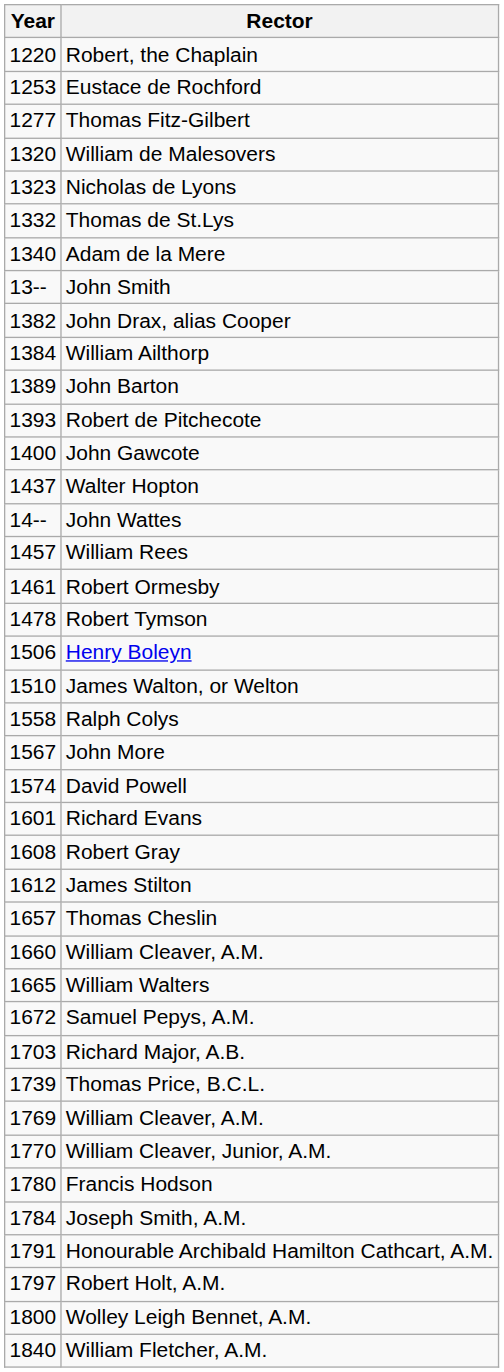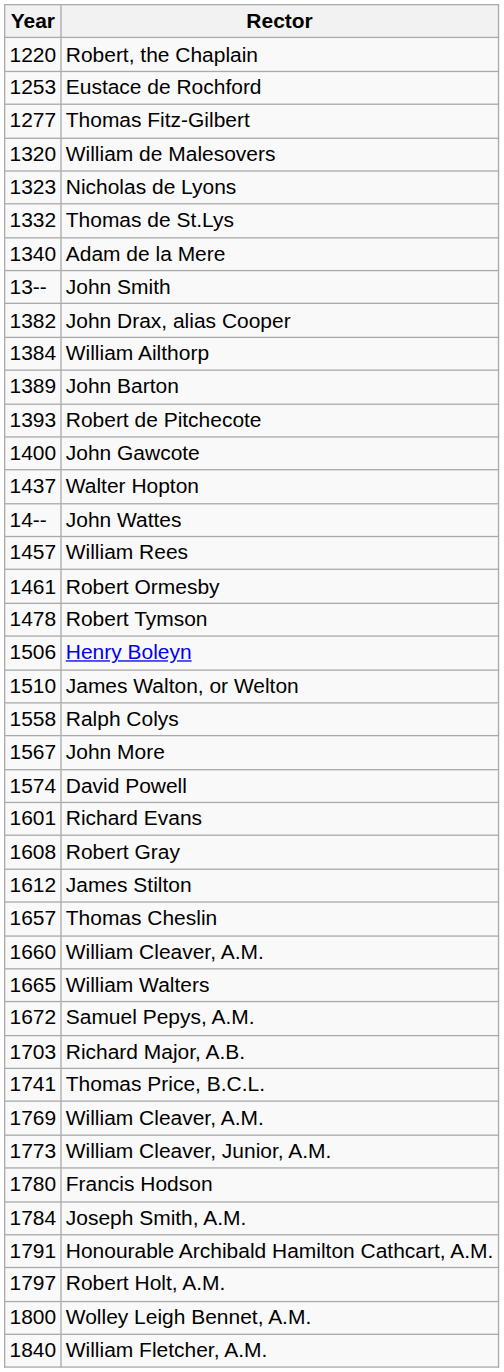(33, 1084) 1739 -> (33, 1084) 1741
(33, 1151) 1770 -> (33, 1151) 1773
